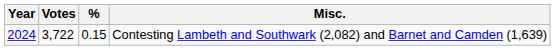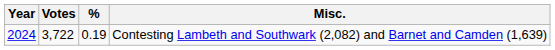(94, 34) 0.15 -> (94, 34) 0.19
